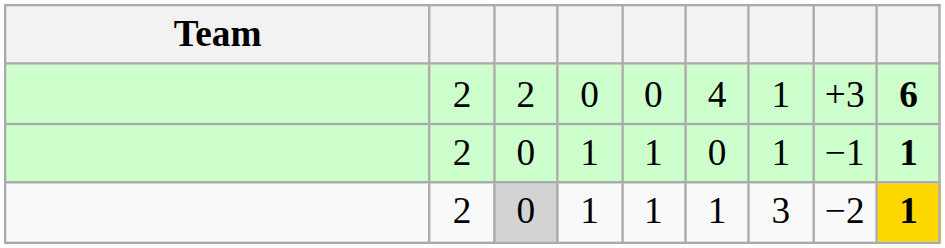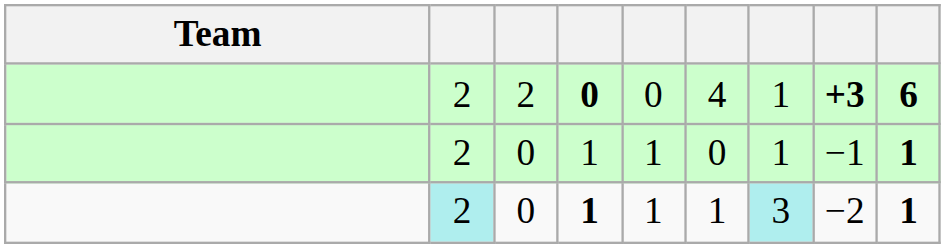(590, 93) normal -> (590, 93) bold
(845, 93) normal -> (845, 93) bold
(462, 211) no background -> (462, 211) paleturquoise background
(526, 211) lightgrey background -> (526, 211) no background
(590, 211) normal -> (590, 211) bold
(781, 211) no background -> (781, 211) paleturquoise background
(908, 211) gold background -> (908, 211) no background
